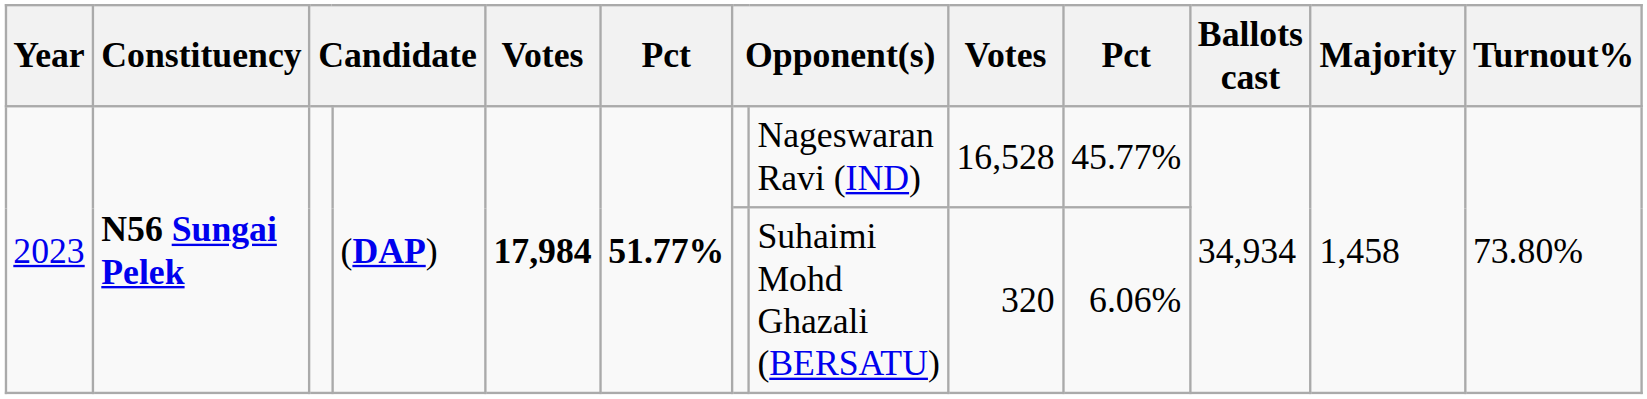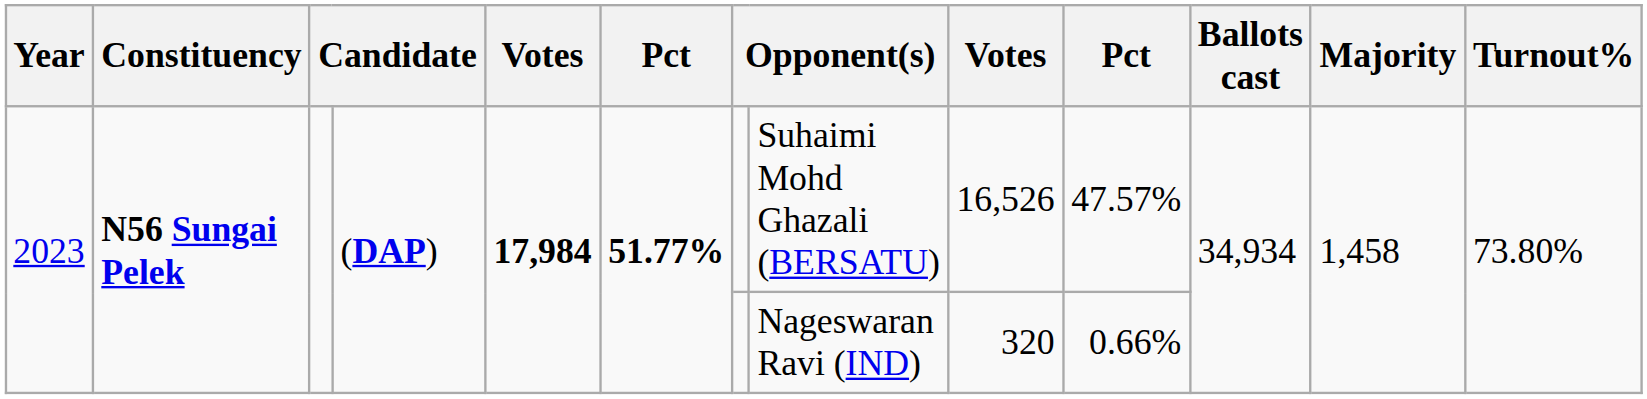(846, 156) Nageswaran Ravi (IND) -> (849, 198) Suhaimi Mohd Ghazali (BERSATU)
(1006, 156) 16,528 -> (1006, 198) 16,526
(1126, 156) 45.77% -> (1126, 198) 47.57%
(849, 299) Suhaimi Mohd Ghazali (BERSATU) -> (846, 342) Nageswaran Ravi (IND)
(1135, 299) 6.06% -> (1135, 342) 0.66%
